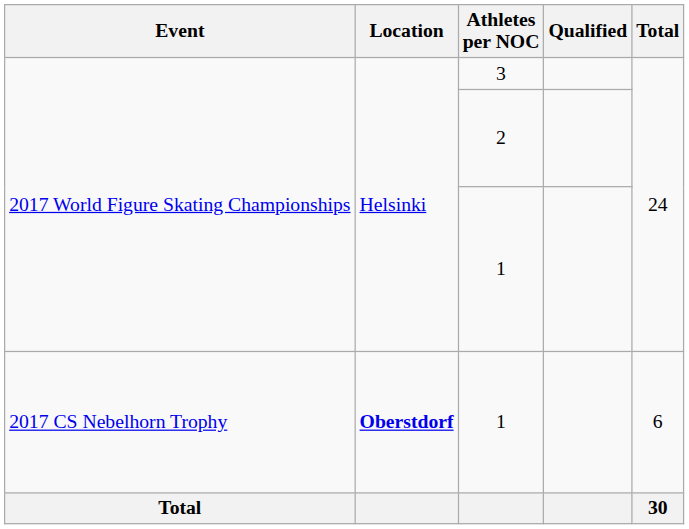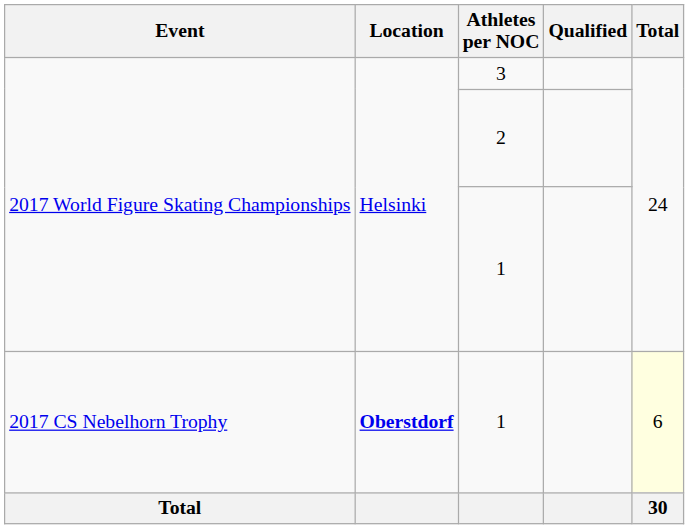(658, 421) no background -> (658, 421) lightyellow background
